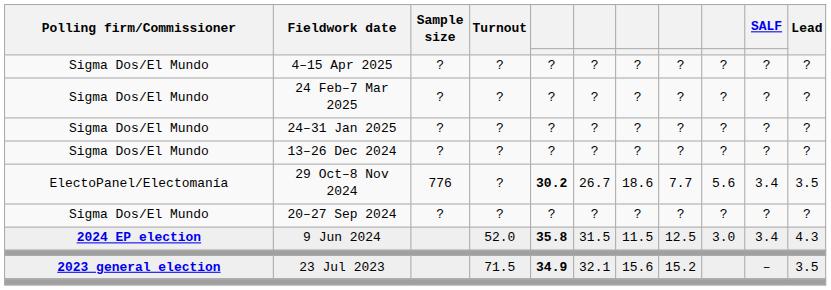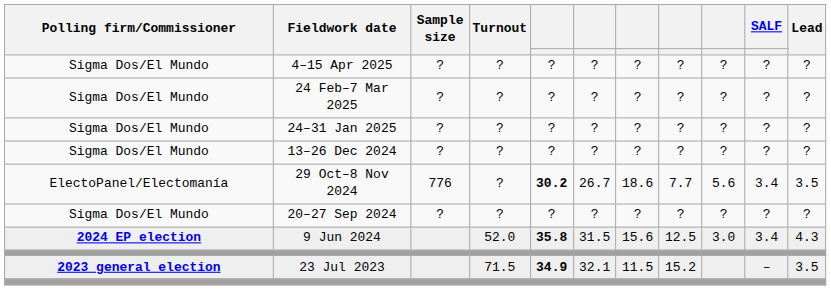(638, 239) 11.5 -> (638, 239) 15.6
(638, 268) 15.6 -> (638, 268) 11.5
